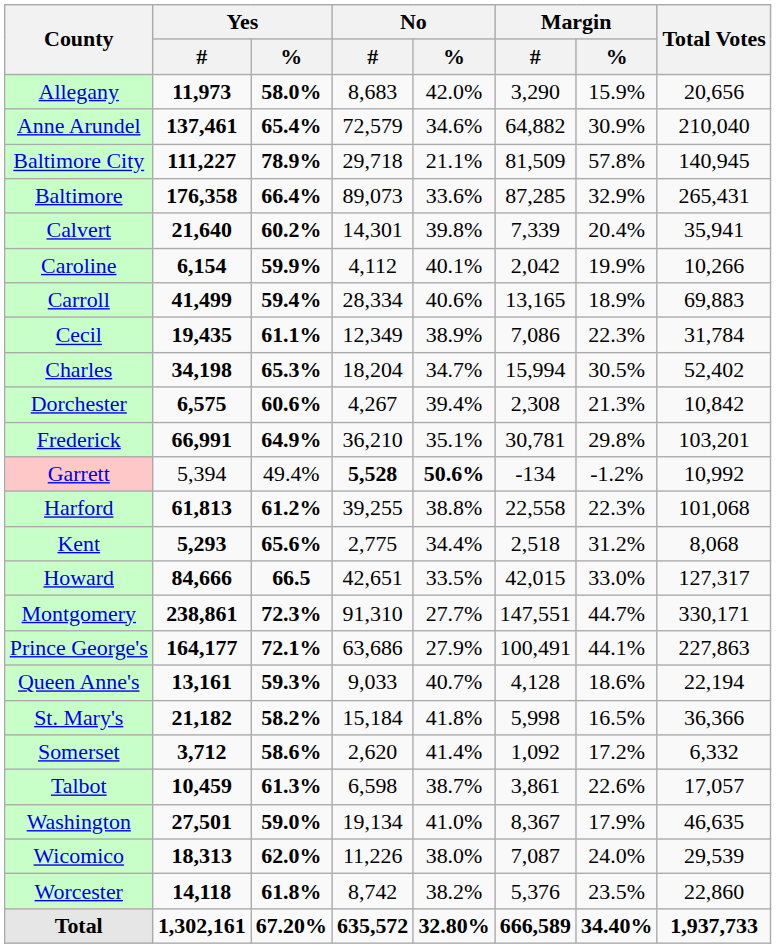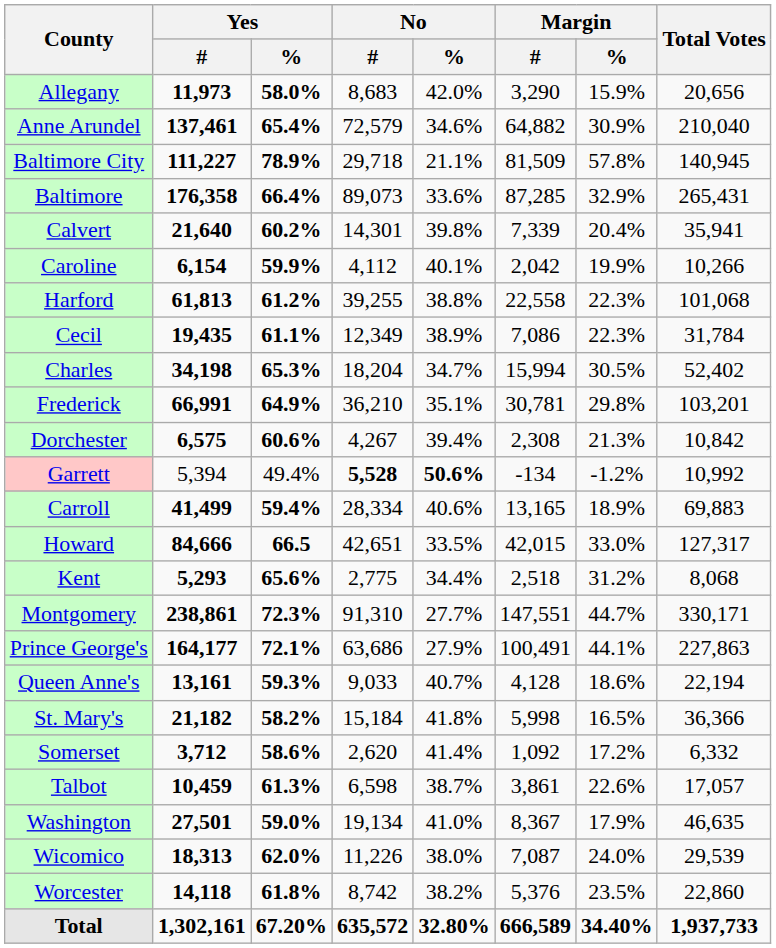rows swapped: (79, 299) <-> (79, 508)
rows swapped: (79, 404) <-> (79, 439)
rows swapped: (79, 578) <-> (79, 543)
